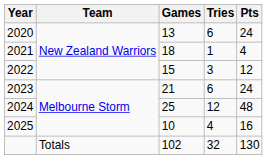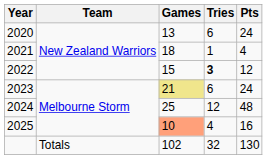(210, 70) normal -> (210, 70) bold
(168, 88) no background -> (168, 88) khaki background
(168, 126) no background -> (168, 126) lightsalmon background
